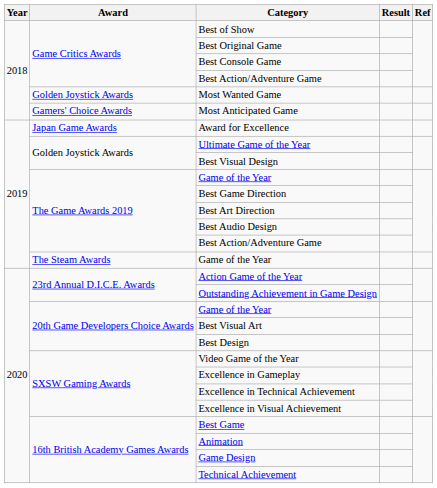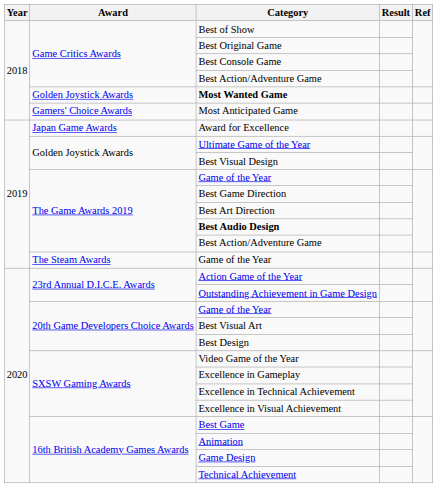(240, 95) normal -> (243, 95) bold
(238, 227) normal -> (239, 227) bold
